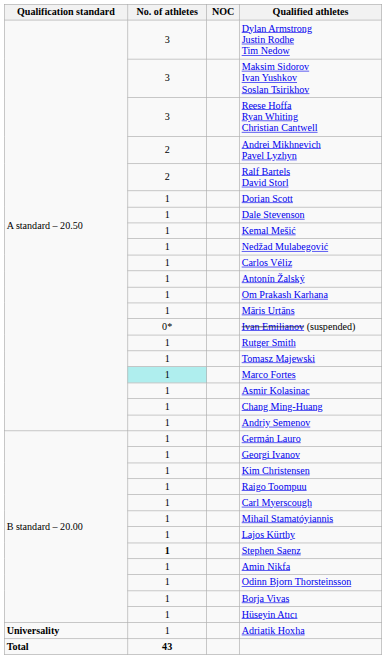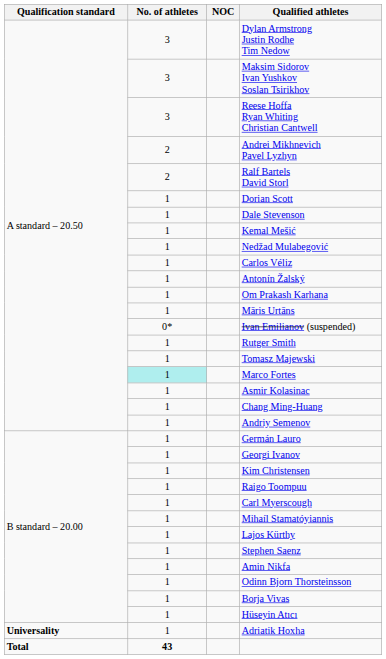(167, 550) bold -> (167, 550) normal
